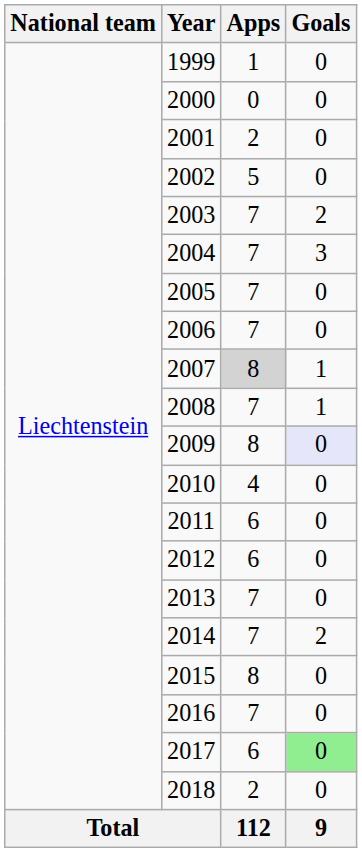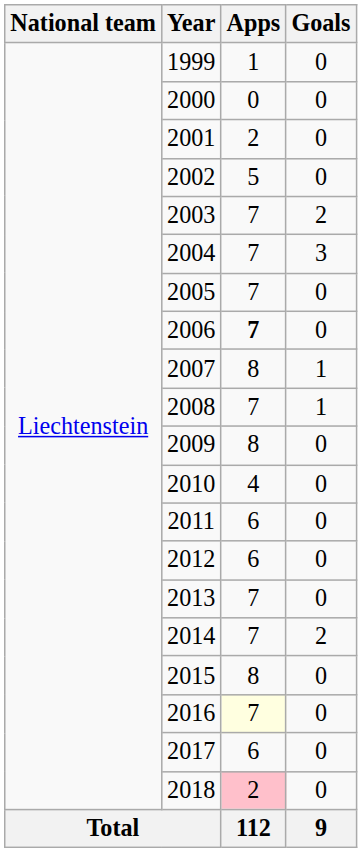(253, 330) normal -> (253, 330) bold
(253, 368) lightgrey background -> (253, 368) no background
(321, 445) lavender background -> (321, 445) no background
(253, 713) no background -> (253, 713) lightyellow background
(321, 751) lightgreen background -> (321, 751) no background
(253, 789) no background -> (253, 789) pink background
